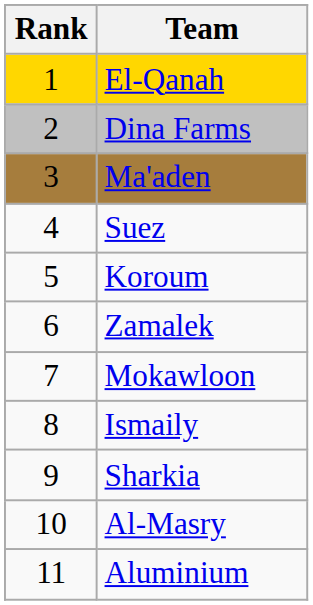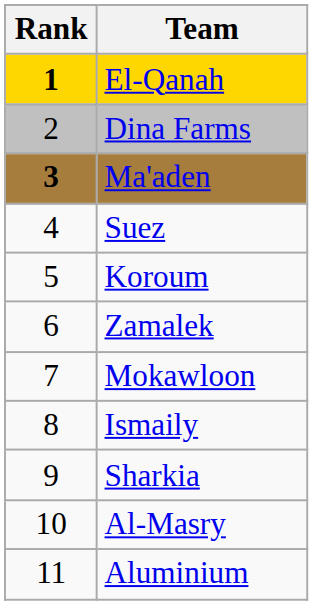(51, 78) normal -> (51, 78) bold
(51, 177) normal -> (51, 177) bold
